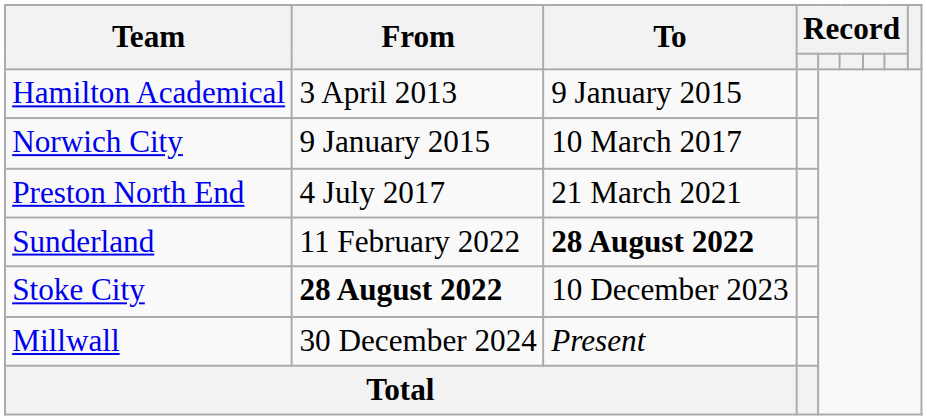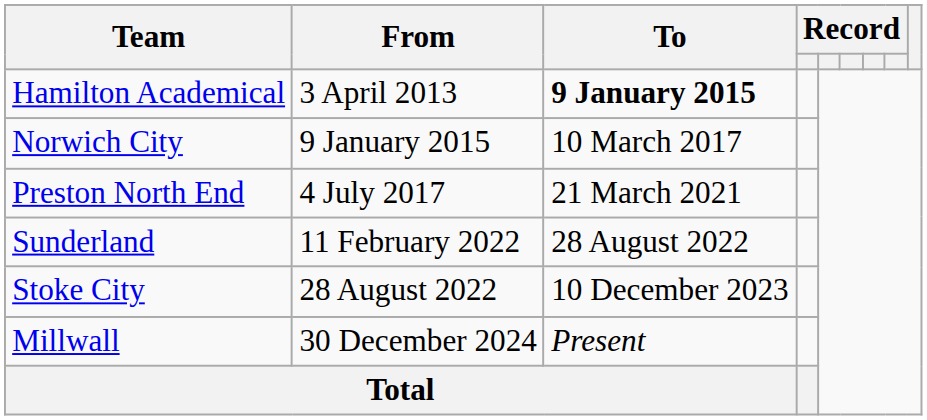(647, 93) normal -> (654, 93) bold
(653, 241) bold -> (650, 241) normal
(401, 291) bold -> (398, 291) normal
